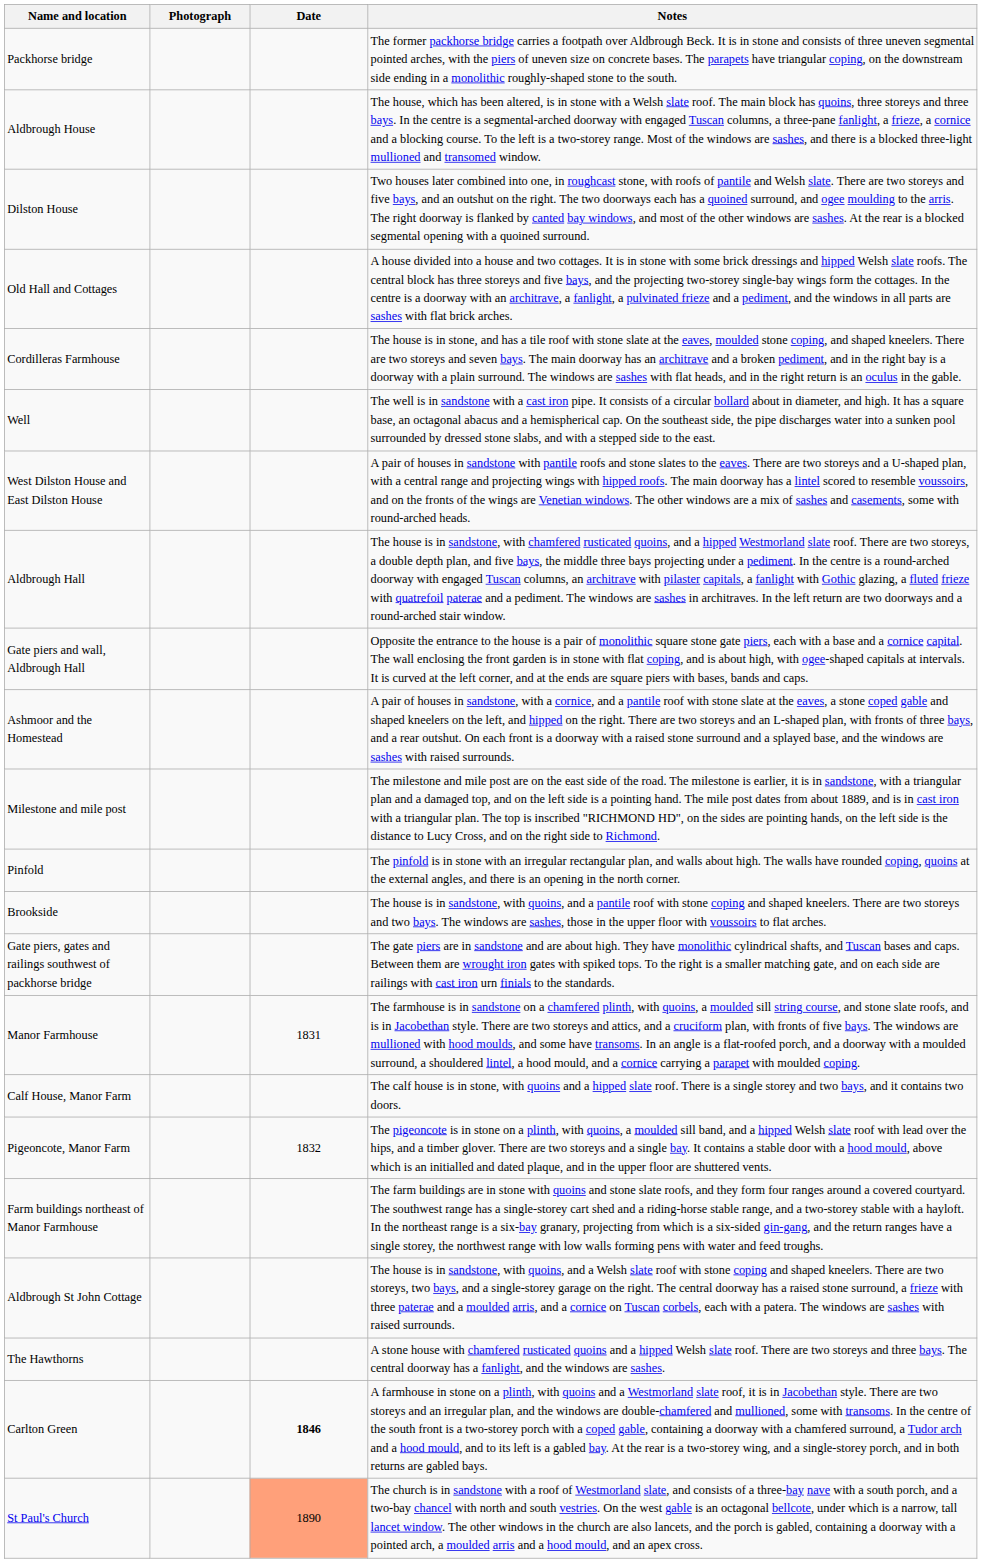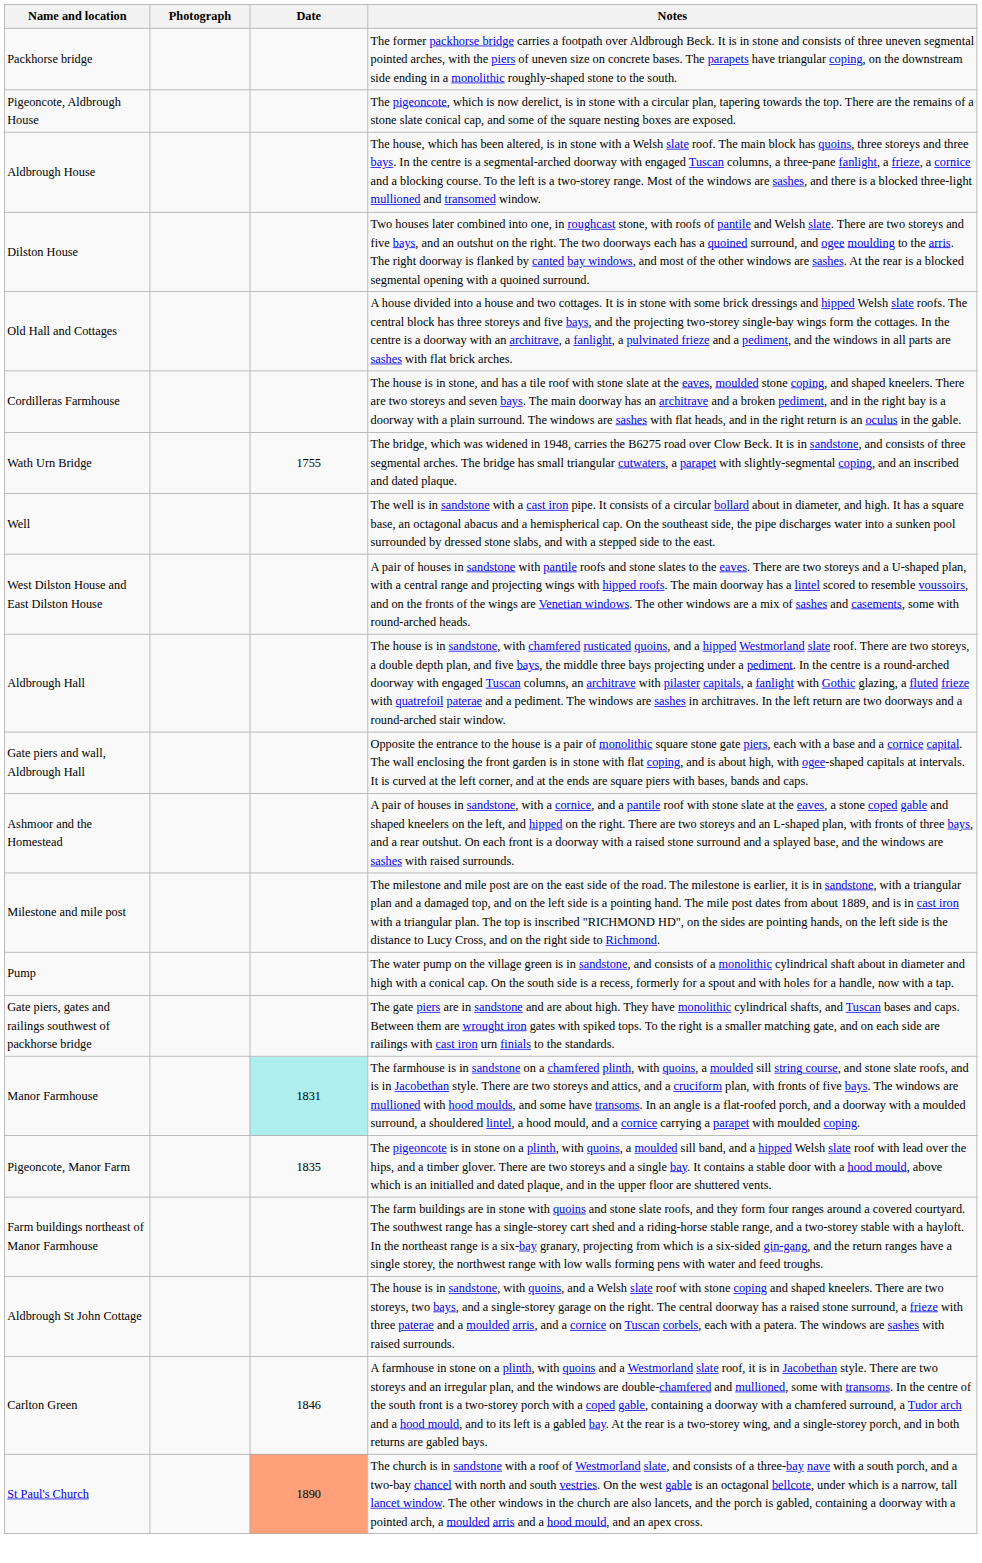+ row: (64, 111)
+ row: (49, 462)
- row: (25, 870)
+ row: (22, 973)
- row: (33, 912)
(309, 1035) no background -> (309, 1096) paleturquoise background
- row: (69, 1096)
(309, 1147) 1832 -> (309, 1166) 1835
- row: (45, 1359)
(309, 1429) bold -> (309, 1405) normal
